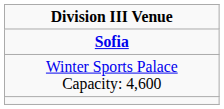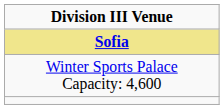(112, 41) no background -> (112, 41) khaki background
